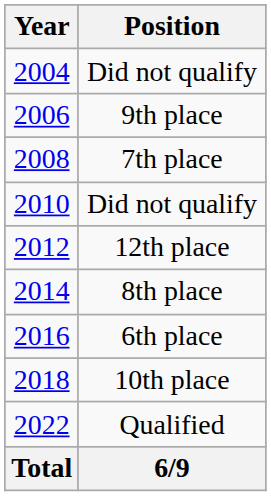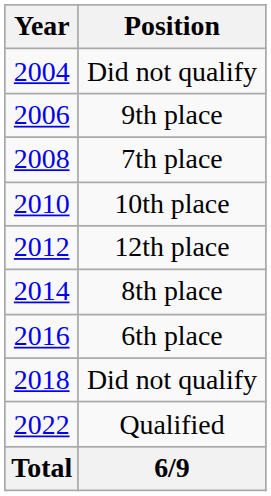(172, 203) Did not qualify -> (172, 203) 10th place
(172, 379) 10th place -> (172, 379) Did not qualify
